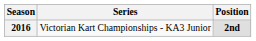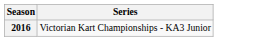- column: (232, 12)
